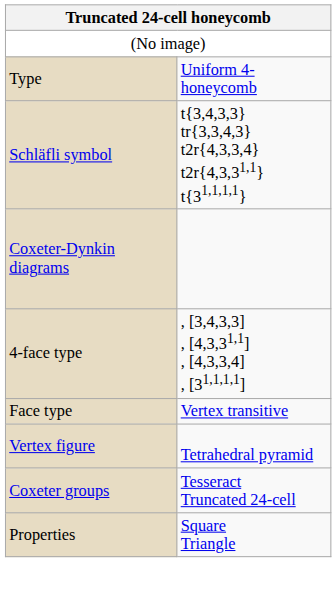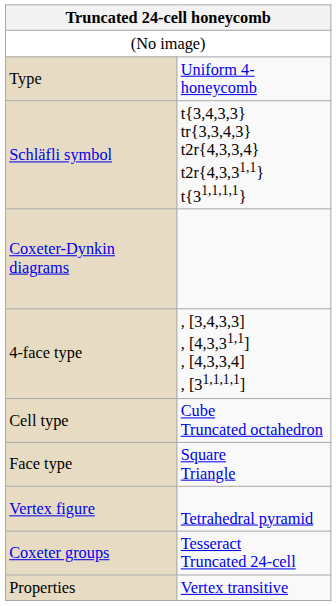+ row: (39, 420)
(234, 411) Vertex transitive -> (208, 464) Square Triangle
(208, 534) Square Triangle -> (234, 588) Vertex transitive
